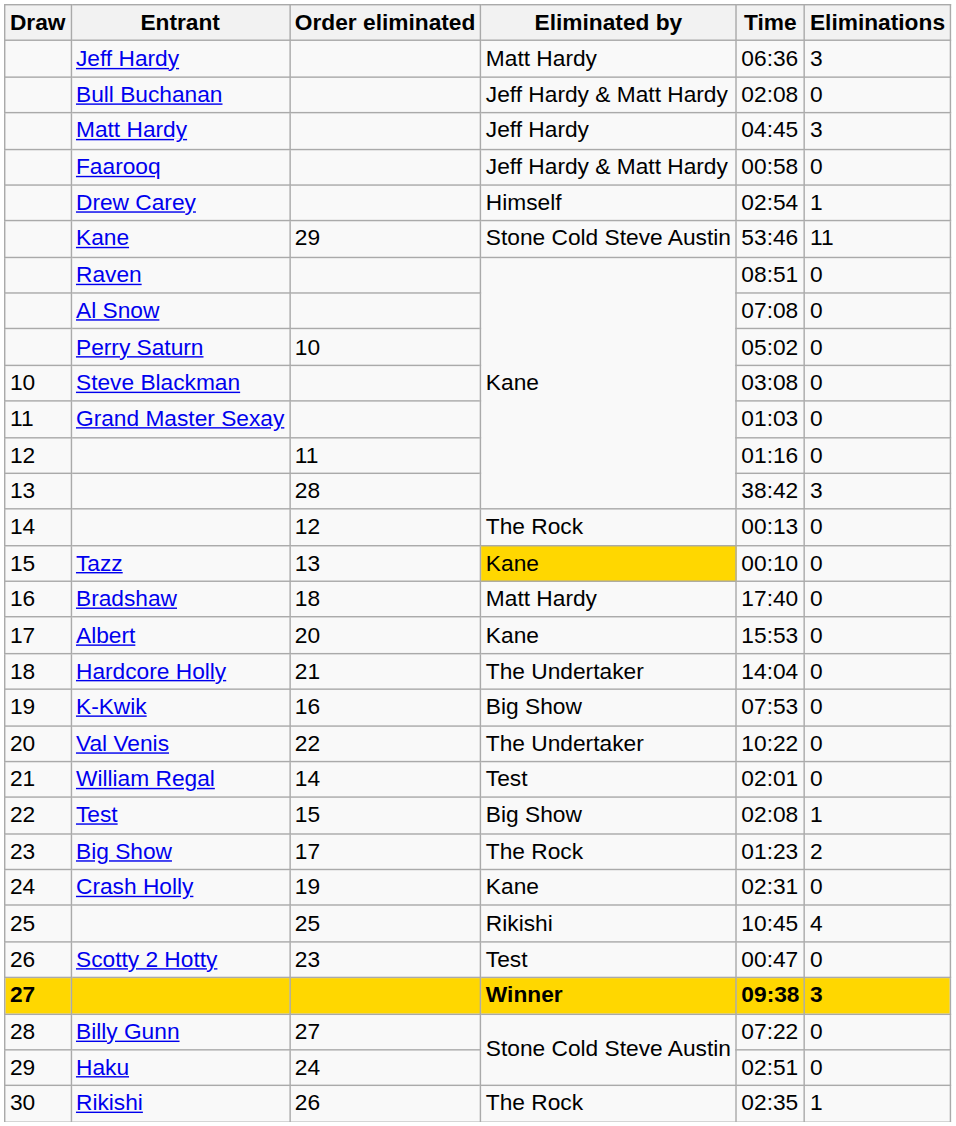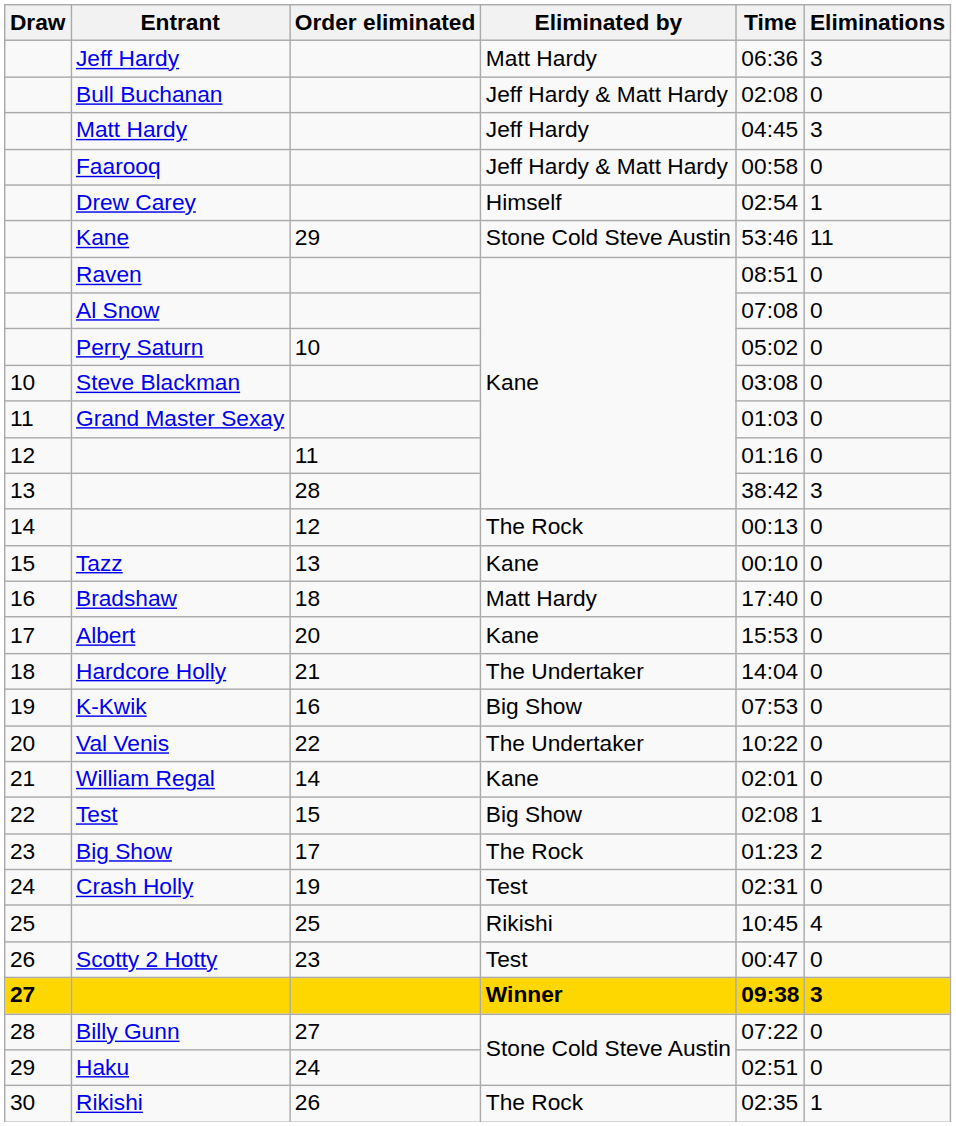(512, 563) gold background -> (512, 563) no background
(507, 779) Test -> (512, 779) Kane
(512, 887) Kane -> (507, 887) Test
